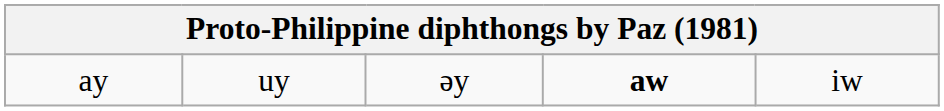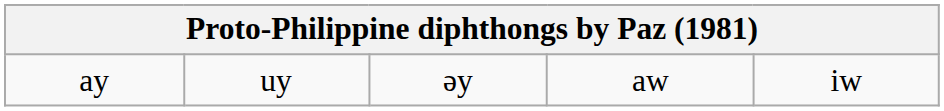(649, 79) bold -> (650, 79) normal
